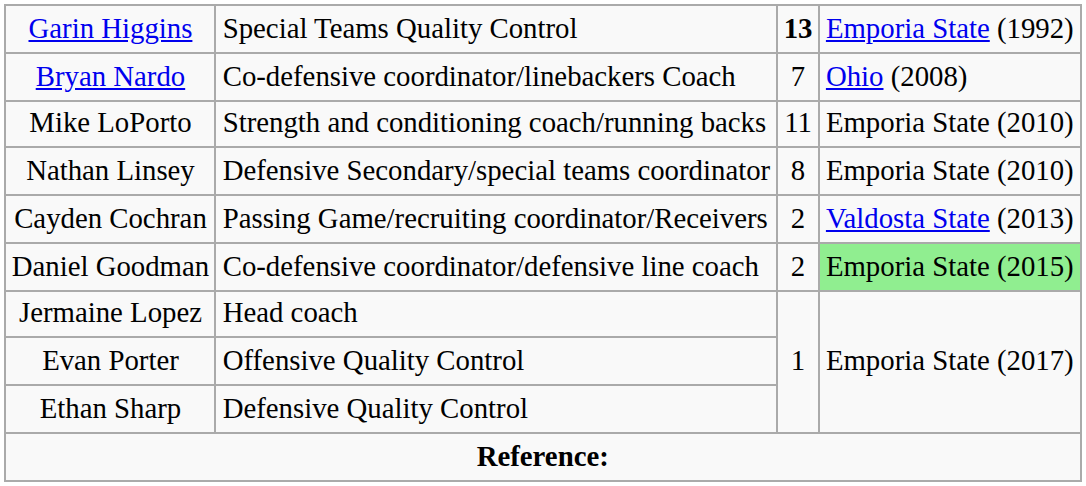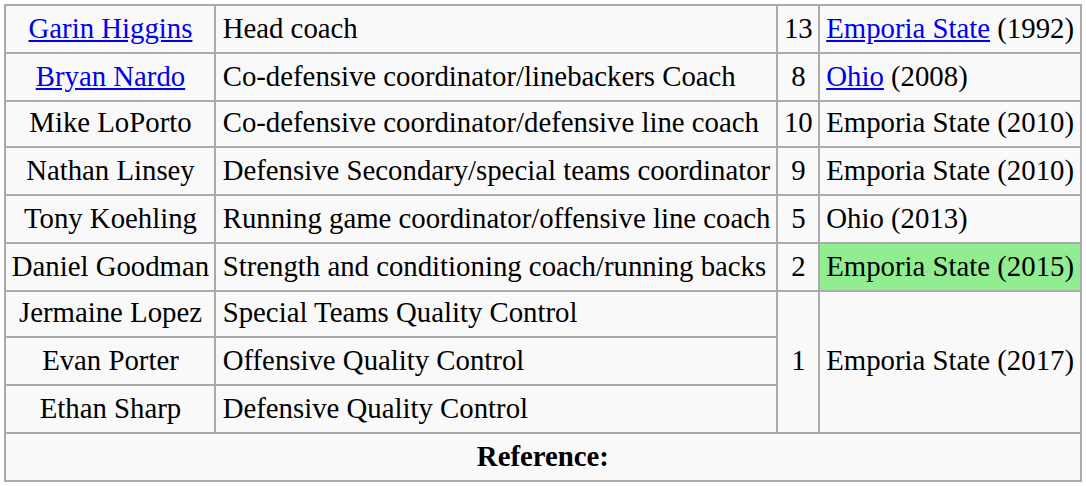(400, 28) Special Teams Quality Control -> (290, 28) Head coach
(798, 28) bold -> (798, 28) normal
(798, 76) 7 -> (798, 76) 8
(494, 123) Strength and conditioning coach/running backs -> (491, 123) Co-defensive coordinator/defensive line coach
(798, 123) 11 -> (798, 123) 10
(798, 171) 8 -> (798, 171) 9
- row: (110, 218)
+ row: (110, 218)
(491, 266) Co-defensive coordinator/defensive line coach -> (494, 266) Strength and conditioning coach/running backs
(290, 313) Head coach -> (400, 313) Special Teams Quality Control
